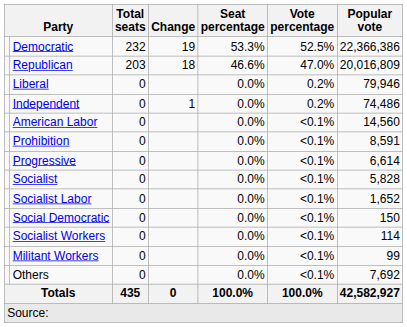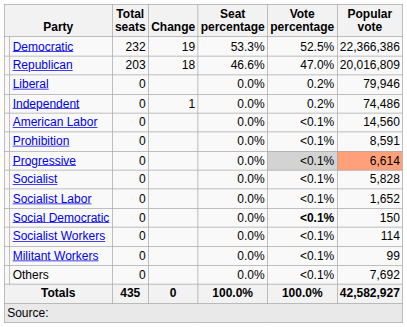(317, 160) no background -> (317, 160) lightgrey background
(385, 160) no background -> (385, 160) lightsalmon background
(317, 217) normal -> (317, 217) bold
